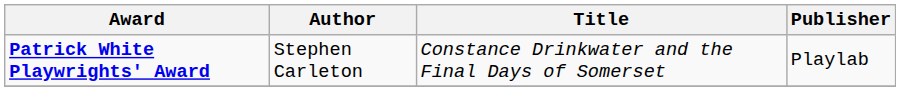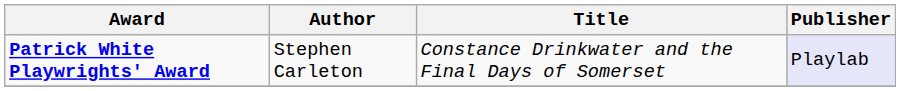(830, 61) no background -> (830, 61) lavender background
